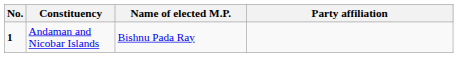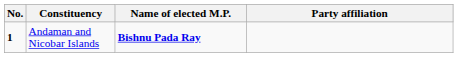(156, 37) normal -> (159, 37) bold
